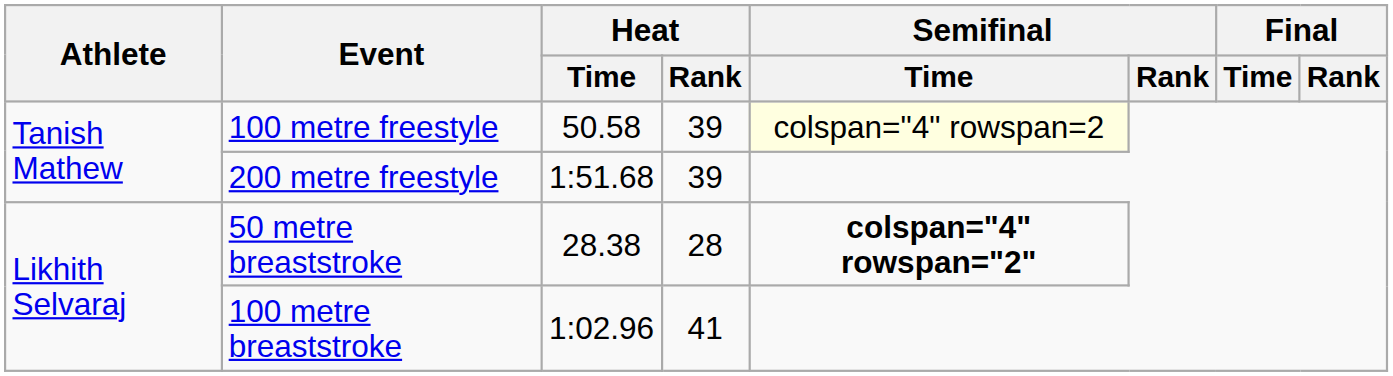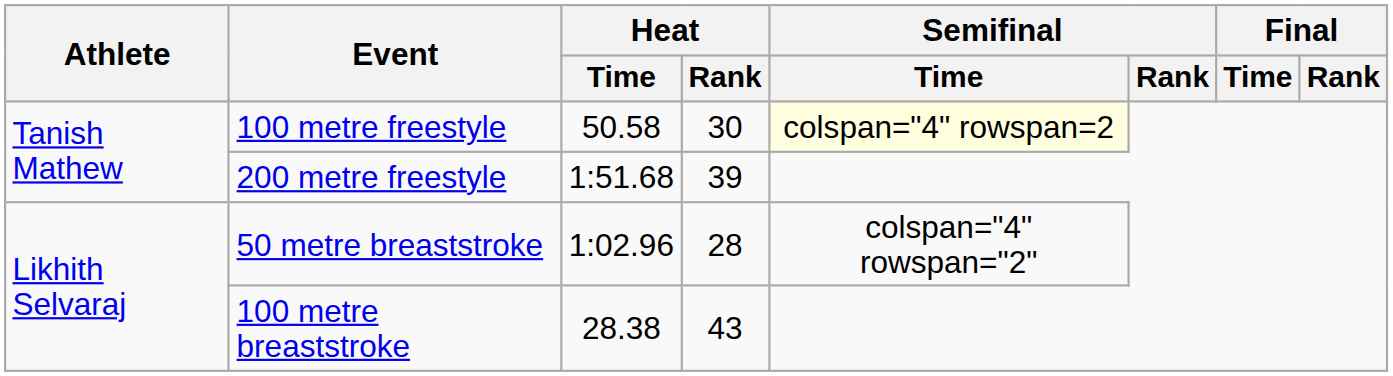(705, 127) 39 -> (725, 127) 30
(602, 244) 28.38 -> (621, 244) 1:02.96
(939, 244) bold -> (949, 244) normal
(602, 329) 1:02.96 -> (621, 329) 28.38
(705, 329) 41 -> (725, 329) 43
